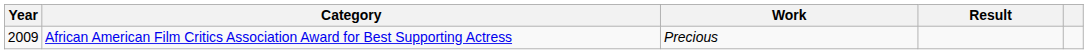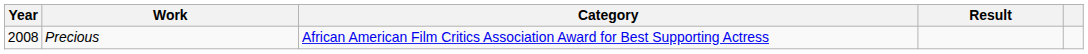columns swapped: (351, 15) <-> (789, 15)
(23, 37) 2009 -> (23, 37) 2008
